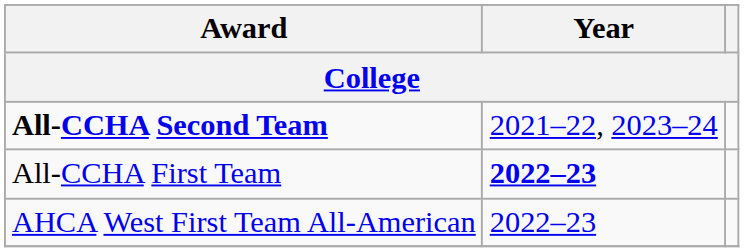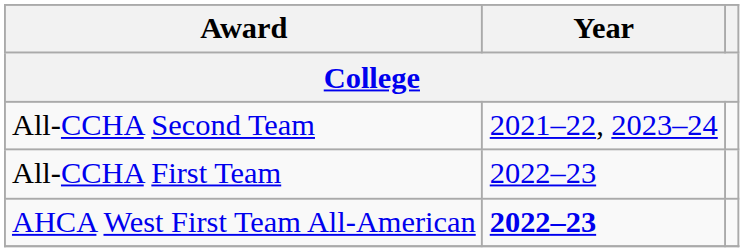(170, 125) bold -> (163, 125) normal
(543, 173) bold -> (543, 173) normal
(543, 221) normal -> (543, 221) bold
